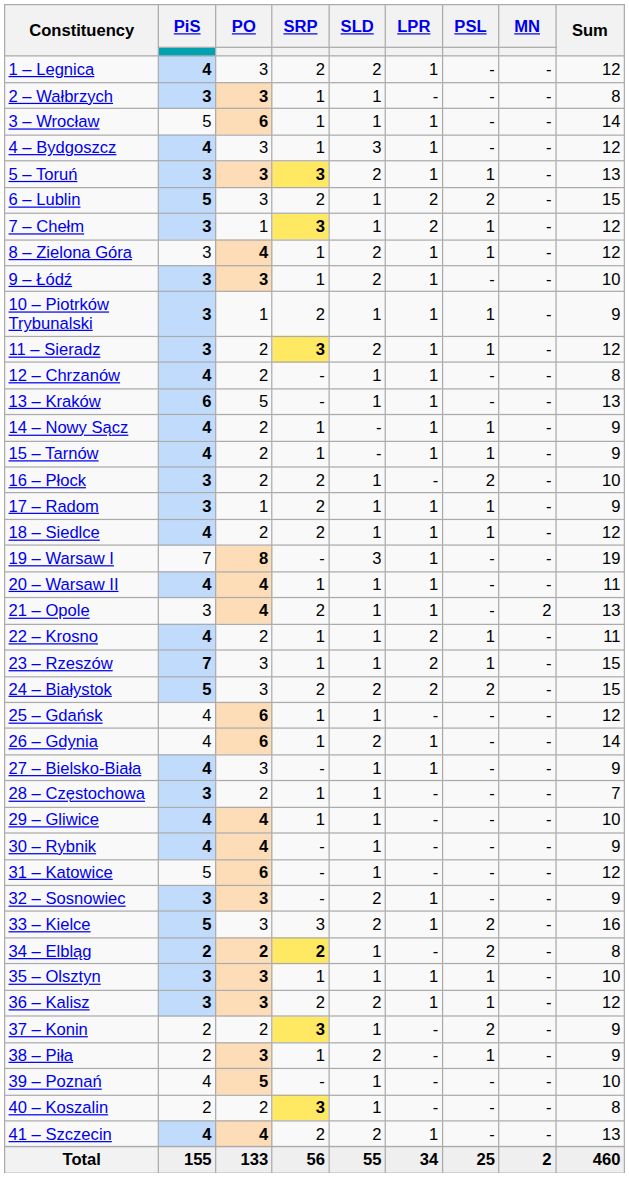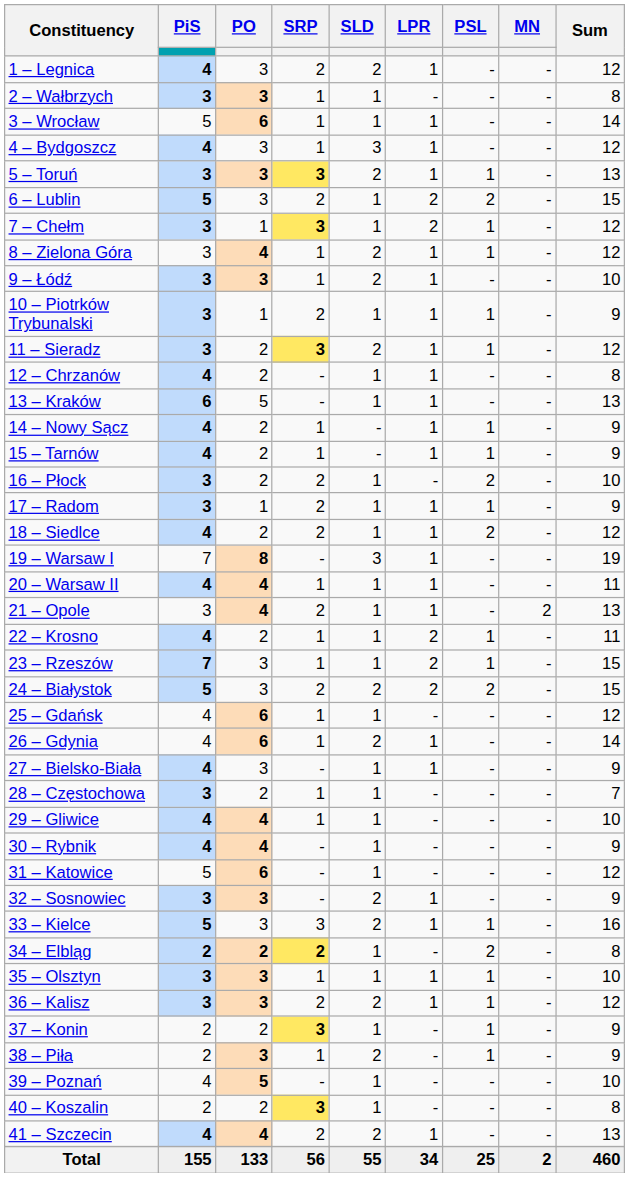(490, 532) 1 -> (490, 532) 2
(490, 924) 2 -> (490, 924) 1
(490, 1029) 2 -> (490, 1029) 1
